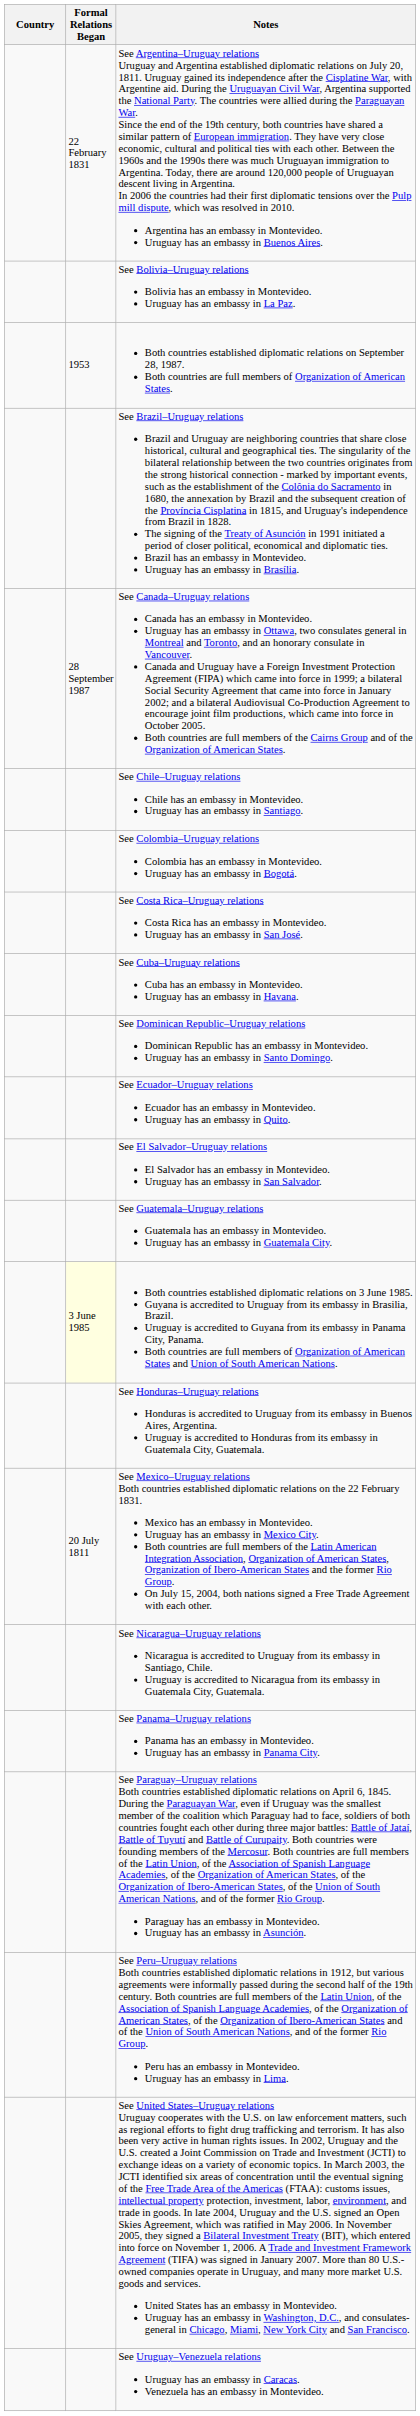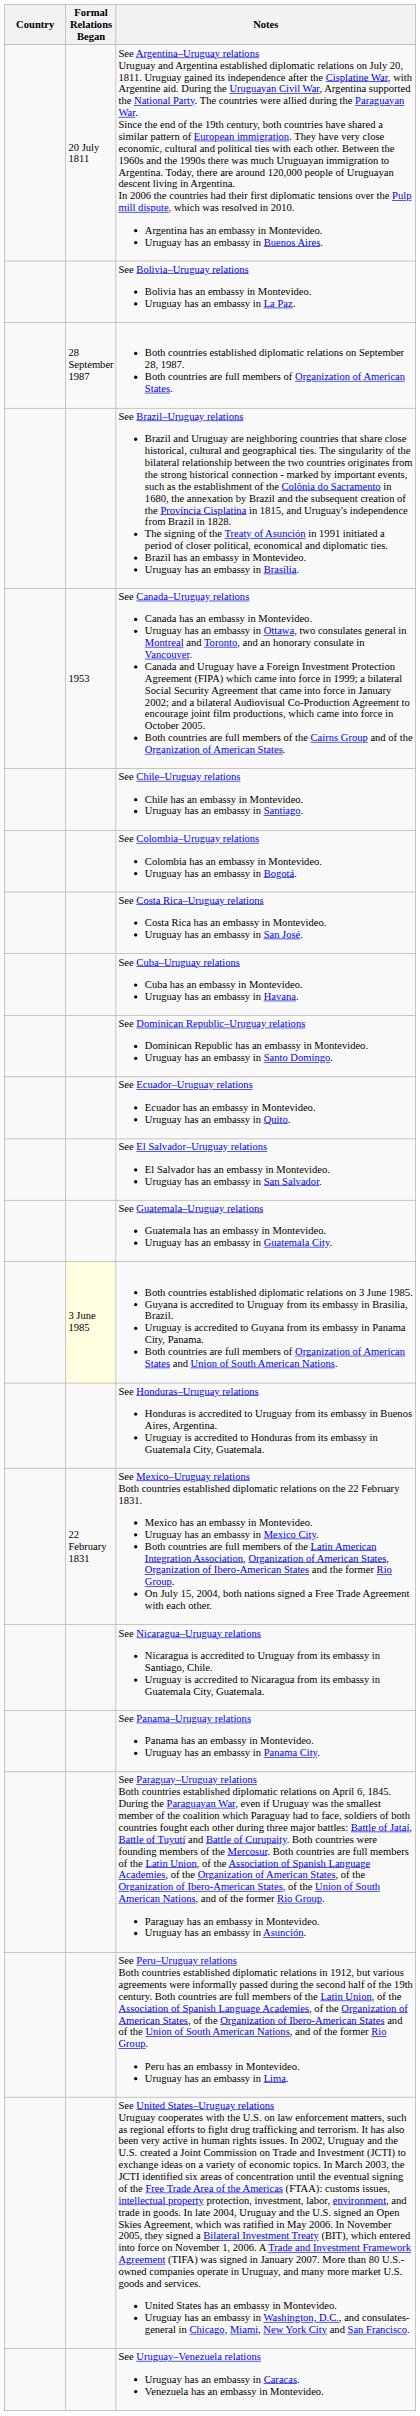(87, 153) 22 February 1831 -> (84, 153) 20 July 1811
(79, 365) 1953 -> (91, 365) 28 September 1987
(91, 678) 28 September 1987 -> (79, 678) 1953
(84, 1546) 20 July 1811 -> (87, 1546) 22 February 1831
